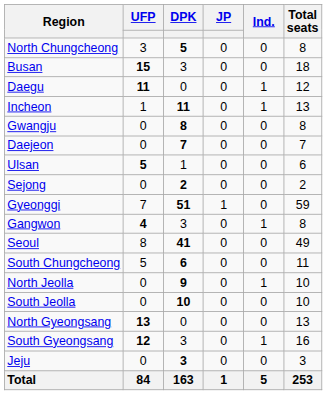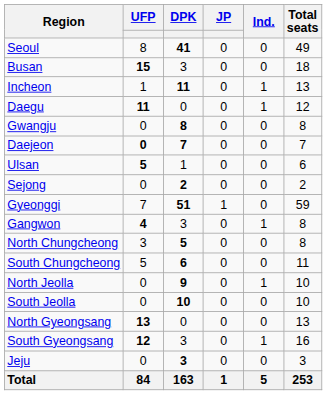rows swapped: (23, 244) <-> (63, 48)
rows swapped: (26, 87) <-> (29, 107)
(143, 146) normal -> (143, 146) bold
